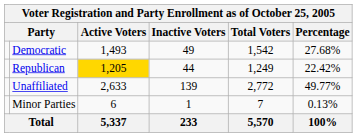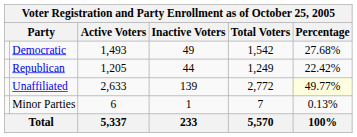(113, 68) gold background -> (113, 68) no background
(323, 86) no background -> (323, 86) lightyellow background
